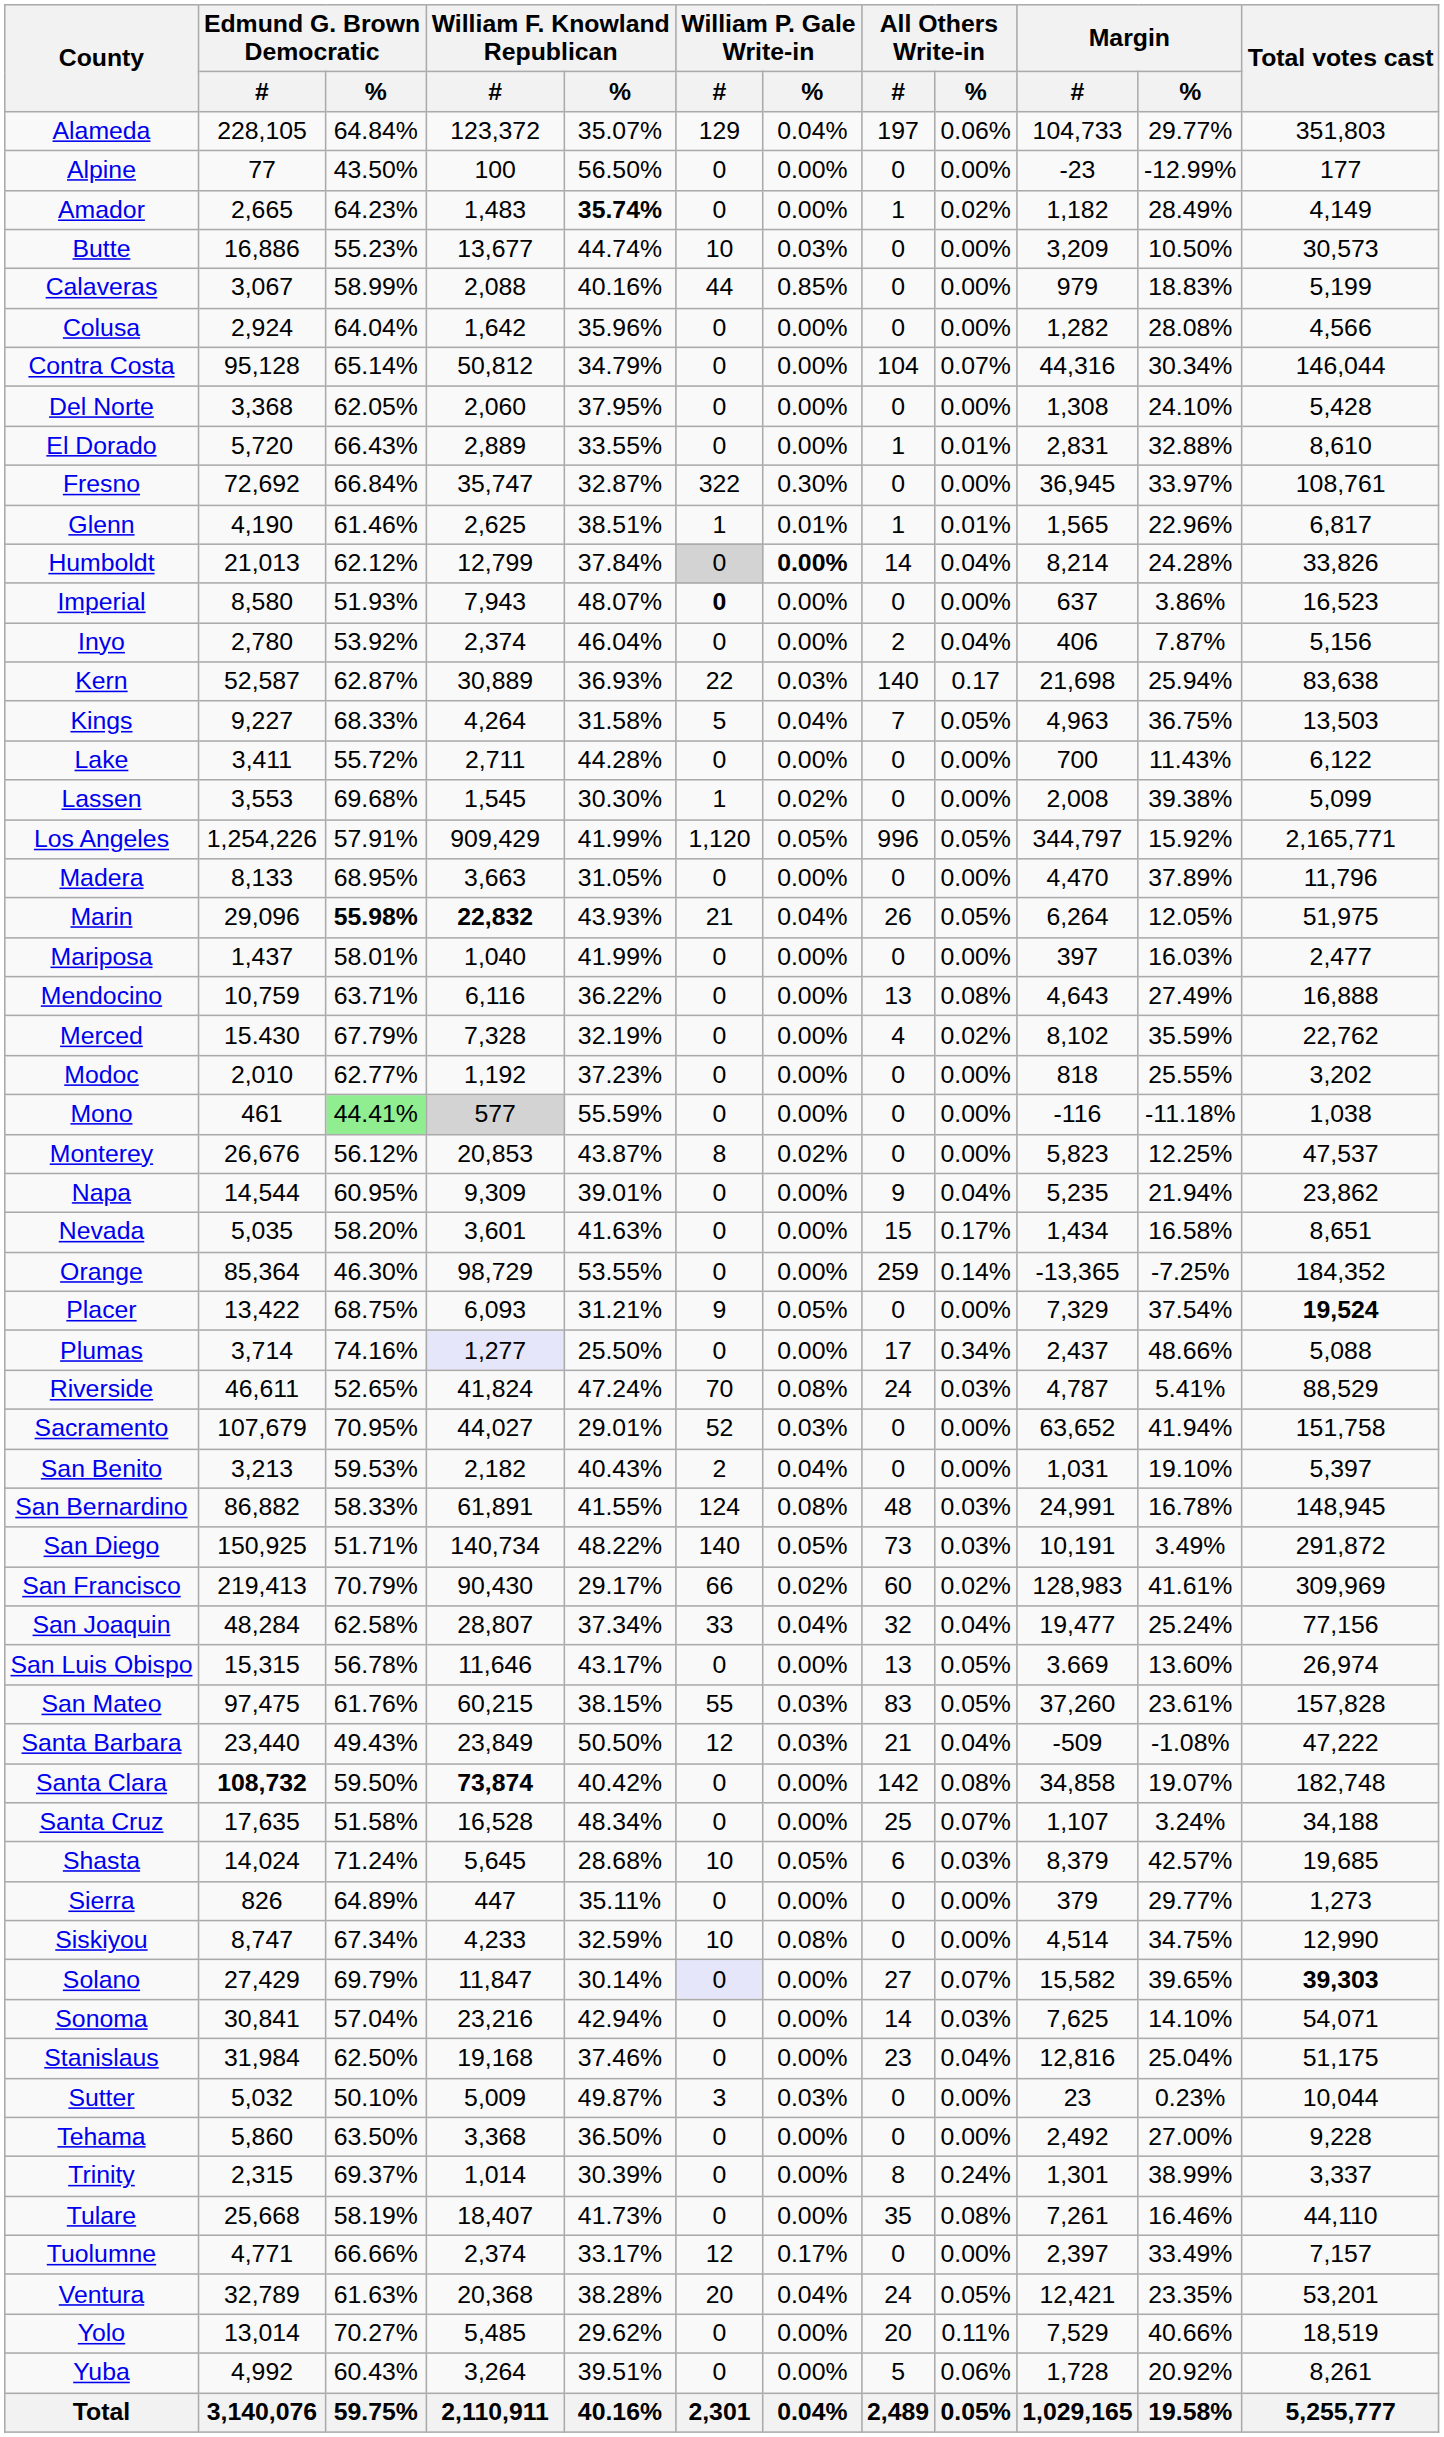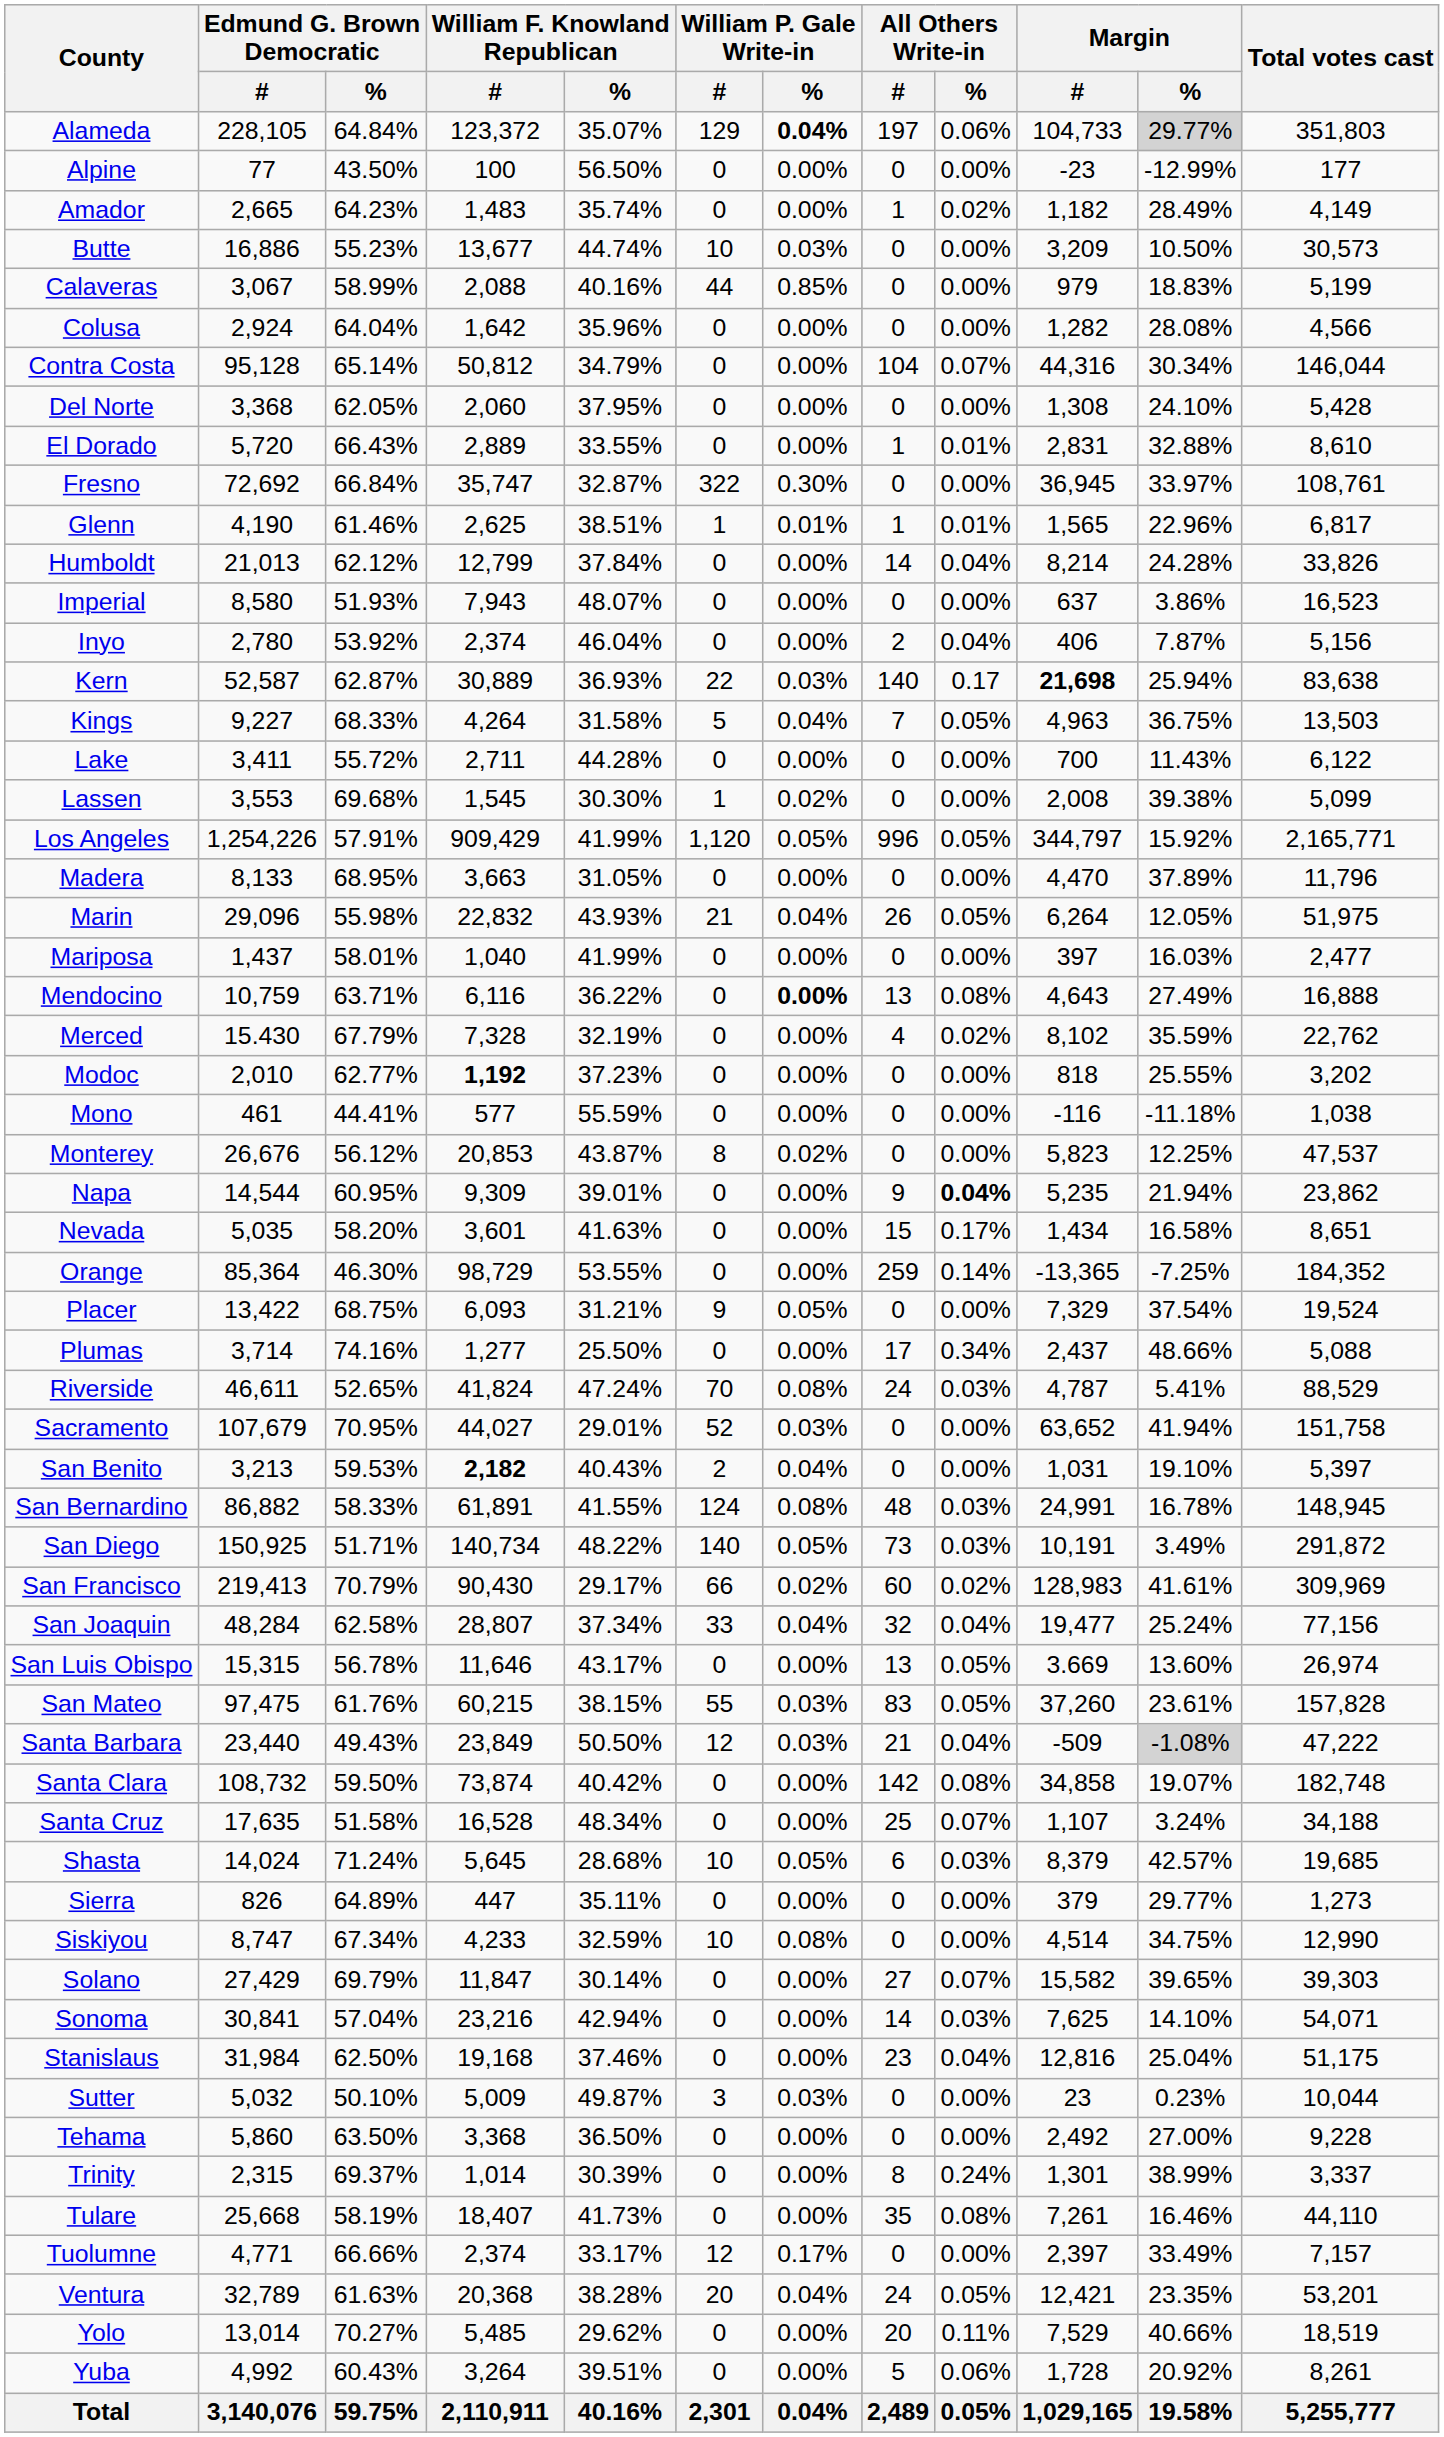(812, 130) normal -> (812, 130) bold
(1190, 130) no background -> (1190, 130) lightgrey background
(620, 209) bold -> (620, 209) normal
(719, 563) lightgrey background -> (719, 563) no background
(812, 563) bold -> (812, 563) normal
(719, 602) bold -> (719, 602) normal
(1077, 681) normal -> (1077, 681) bold
(376, 917) bold -> (376, 917) normal
(495, 917) bold -> (495, 917) normal
(812, 996) normal -> (812, 996) bold
(495, 1074) normal -> (495, 1074) bold
(376, 1114) lightgreen background -> (376, 1114) no background
(495, 1114) lightgrey background -> (495, 1114) no background
(976, 1192) normal -> (976, 1192) bold
(1341, 1310) bold -> (1341, 1310) normal
(495, 1349) lavender background -> (495, 1349) no background
(495, 1467) normal -> (495, 1467) bold
(1190, 1743) no background -> (1190, 1743) lightgrey background
(262, 1782) bold -> (262, 1782) normal
(495, 1782) bold -> (495, 1782) normal
(719, 1979) lavender background -> (719, 1979) no background
(1341, 1979) bold -> (1341, 1979) normal
